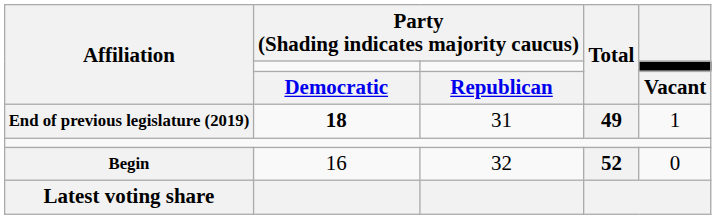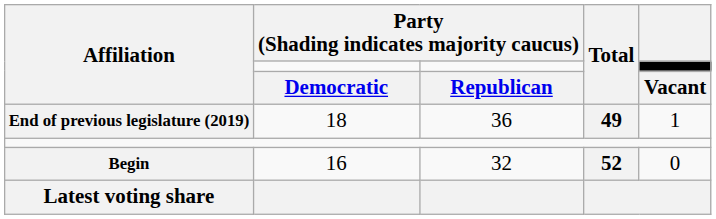(336, 120) bold -> (336, 120) normal
(501, 120) 31 -> (501, 120) 36
